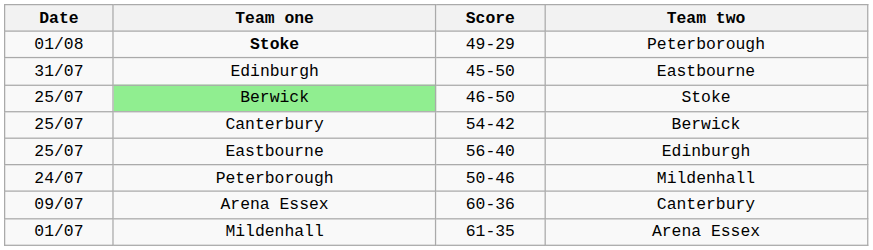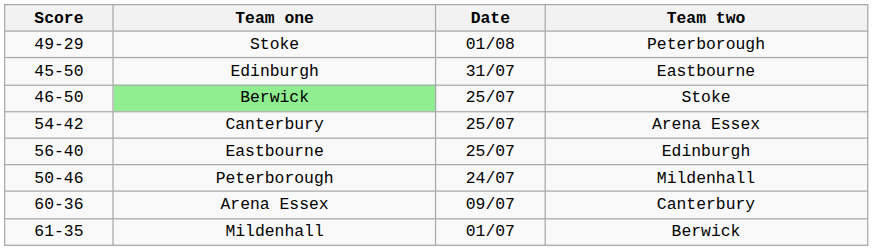columns swapped: (59, 18) <-> (490, 18)
(275, 45) bold -> (275, 45) normal
(706, 125) Berwick -> (706, 125) Arena Essex
(706, 232) Arena Essex -> (706, 232) Berwick
